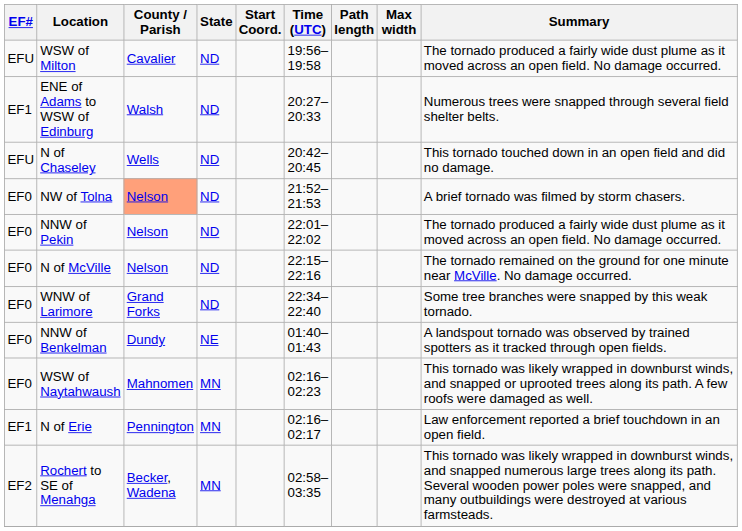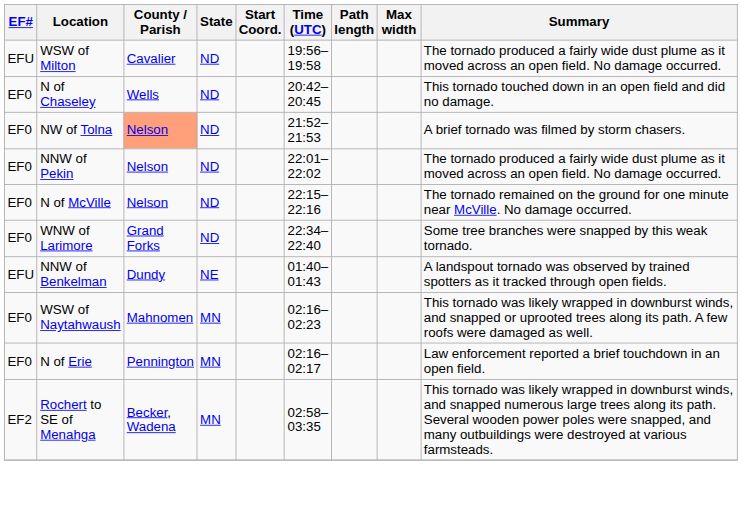- row: (68, 109)
(21, 160) EFU -> (20, 94) EF0
(20, 340) EF0 -> (21, 274) EFU
(20, 427) EF1 -> (20, 361) EF0
